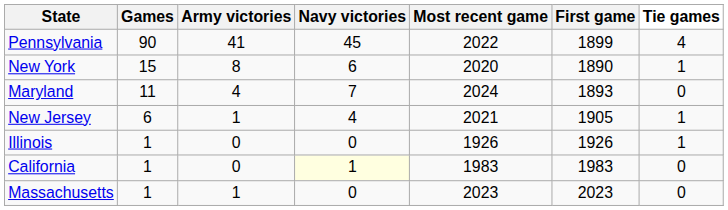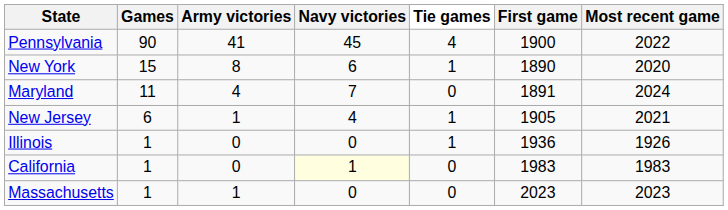columns swapped: (681, 17) <-> (481, 17)
(595, 42) 1899 -> (538, 42) 1900
(595, 92) 1893 -> (538, 92) 1891
(595, 142) 1926 -> (538, 142) 1936
